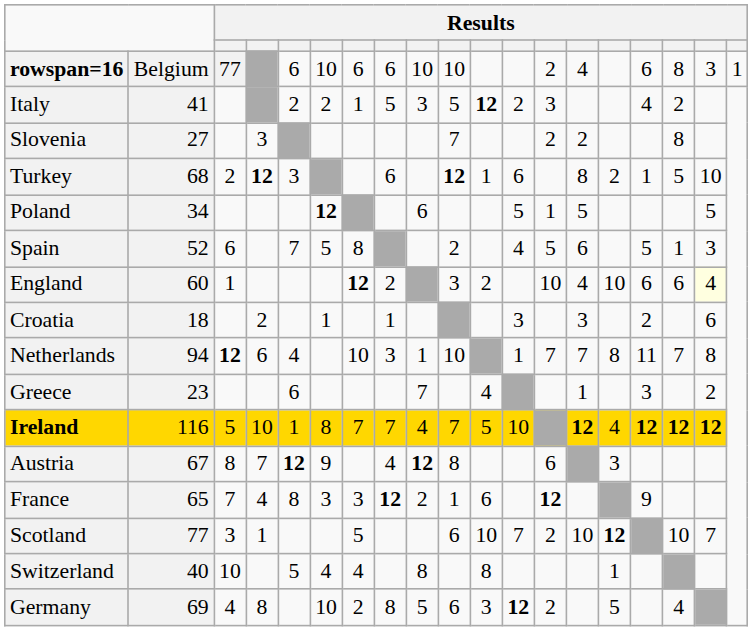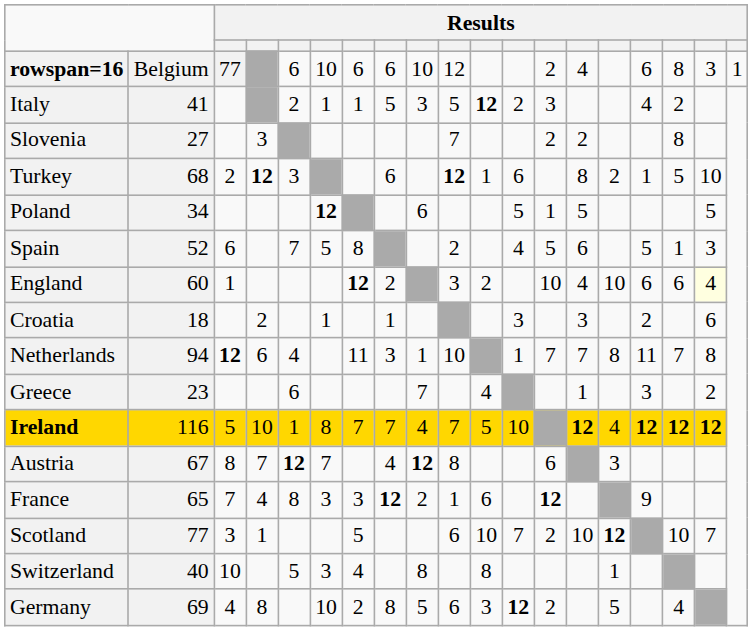(454, 68) 10 -> (454, 68) 12
(326, 104) 2 -> (326, 104) 1
(358, 355) 10 -> (358, 355) 11
(326, 463) 9 -> (326, 463) 7
(326, 570) 4 -> (326, 570) 3
